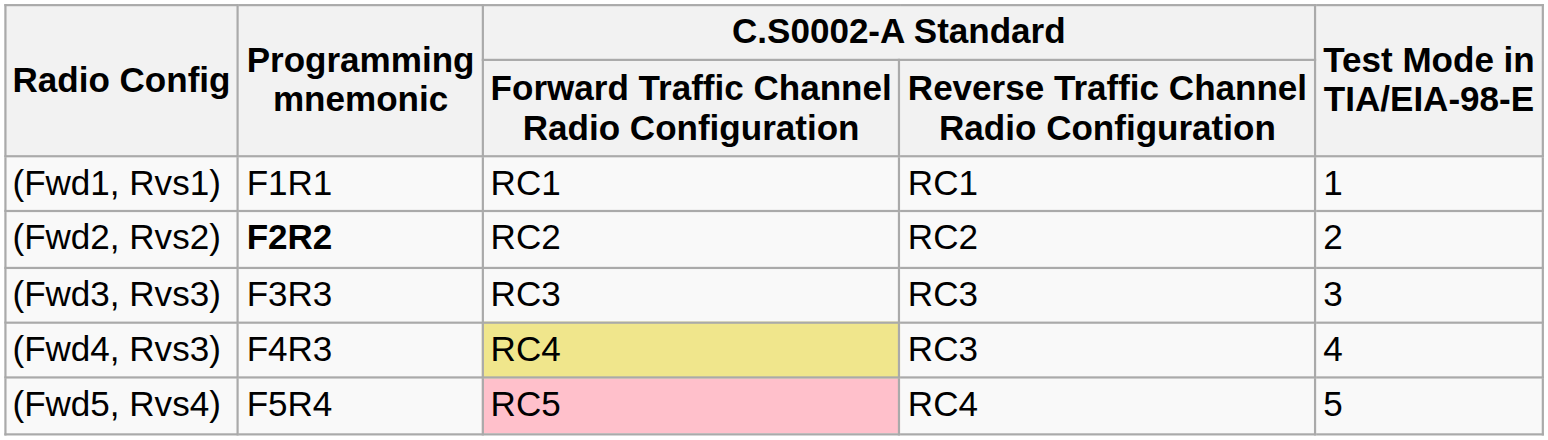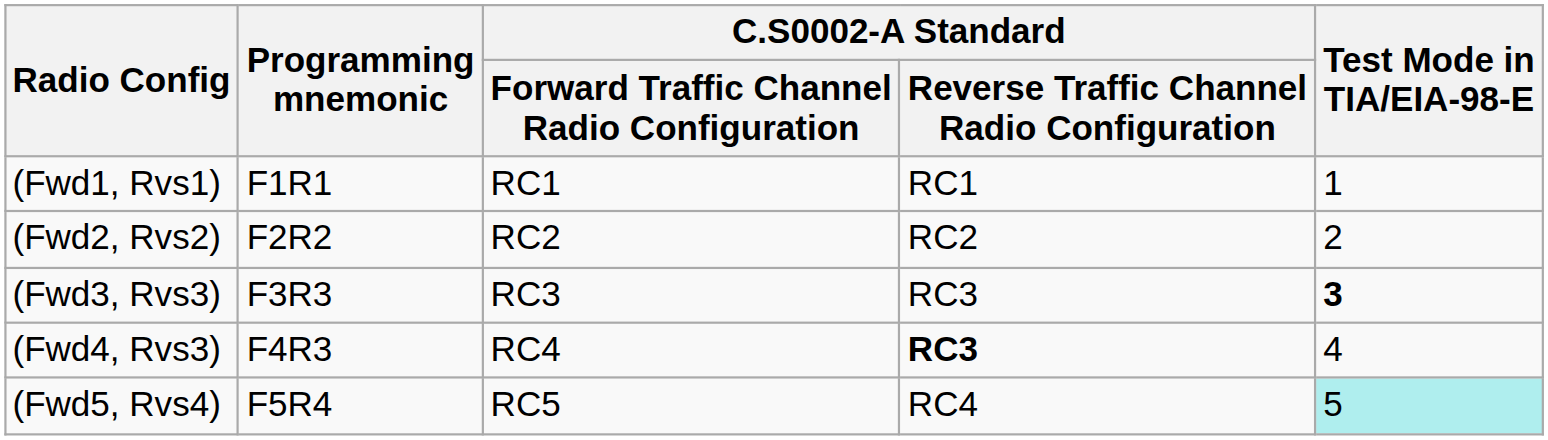(289, 238) bold -> (289, 238) normal
(1333, 294) normal -> (1333, 294) bold
(526, 349) khaki background -> (526, 349) no background
(943, 349) normal -> (943, 349) bold
(526, 405) pink background -> (526, 405) no background
(1333, 405) no background -> (1333, 405) paleturquoise background
